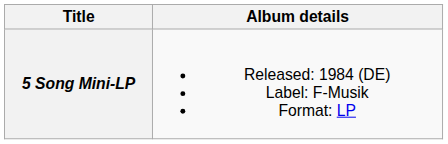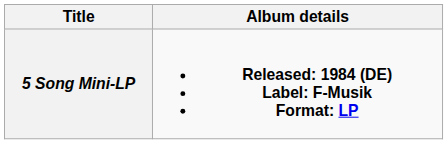(298, 93) normal -> (298, 93) bold
